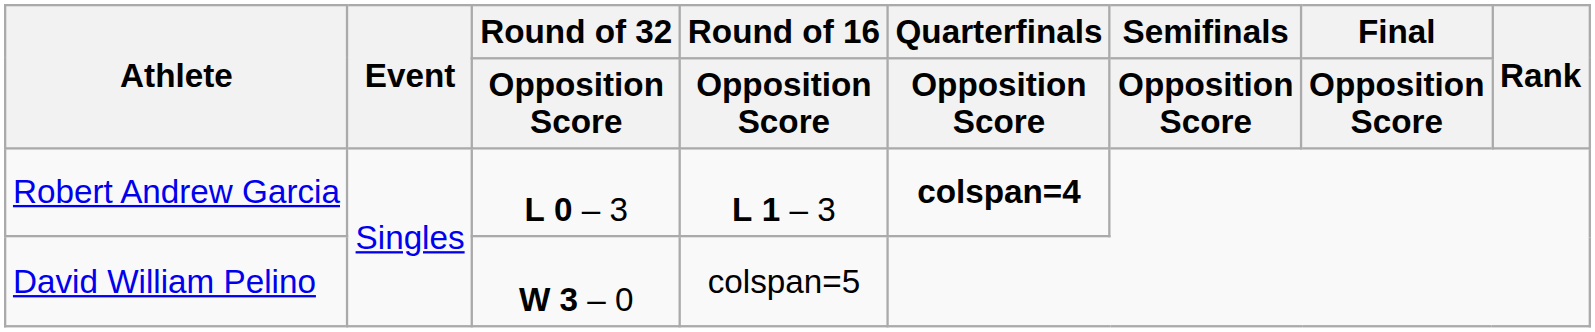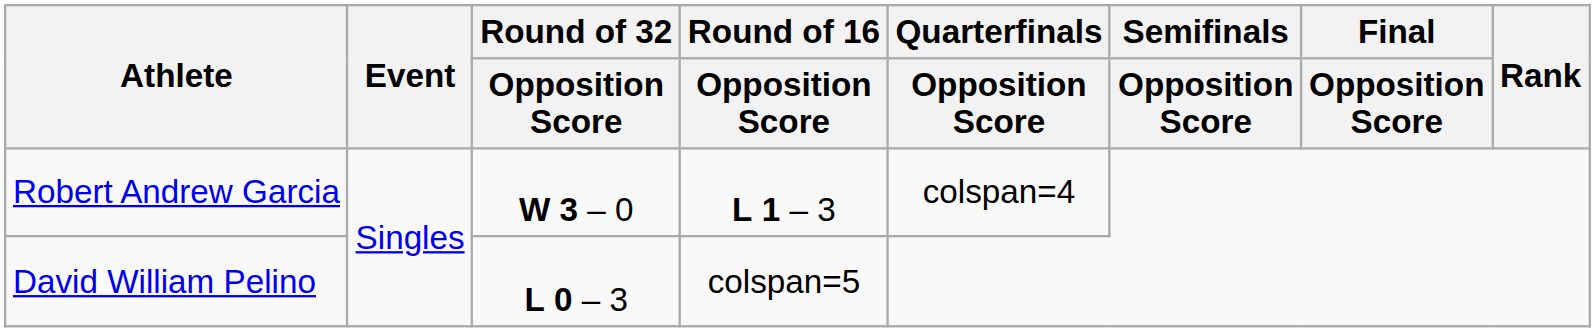(576, 211) L 0 – 3 -> (576, 211) W 3 – 0
(999, 192) bold -> (999, 192) normal
(576, 300) W 3 – 0 -> (576, 300) L 0 – 3
